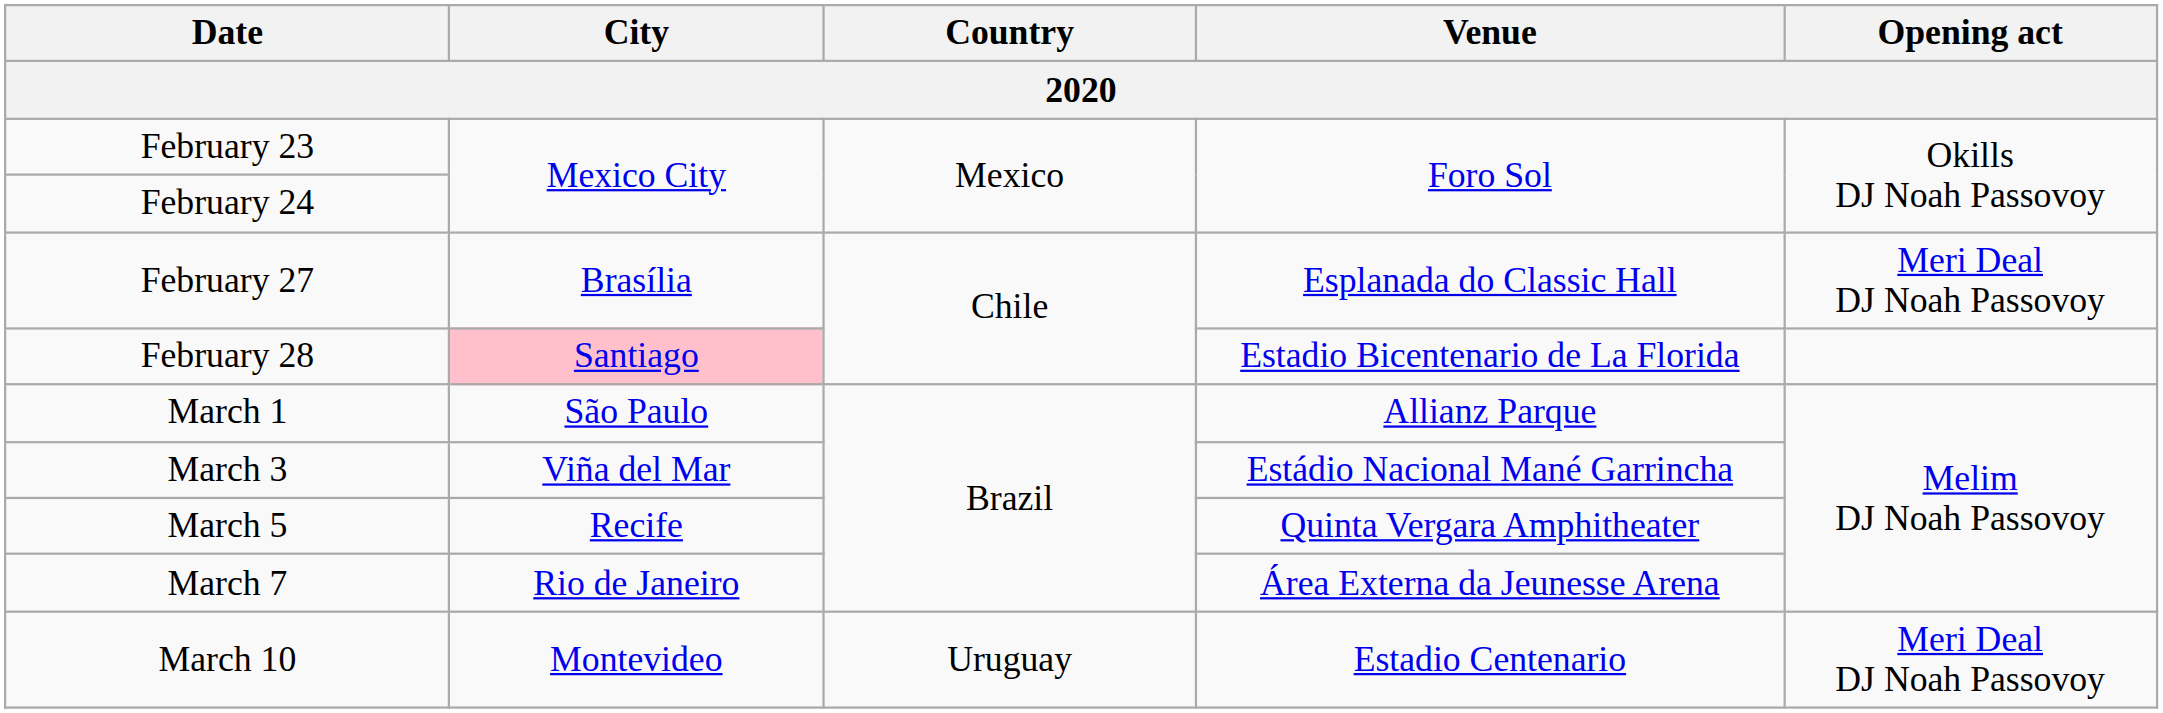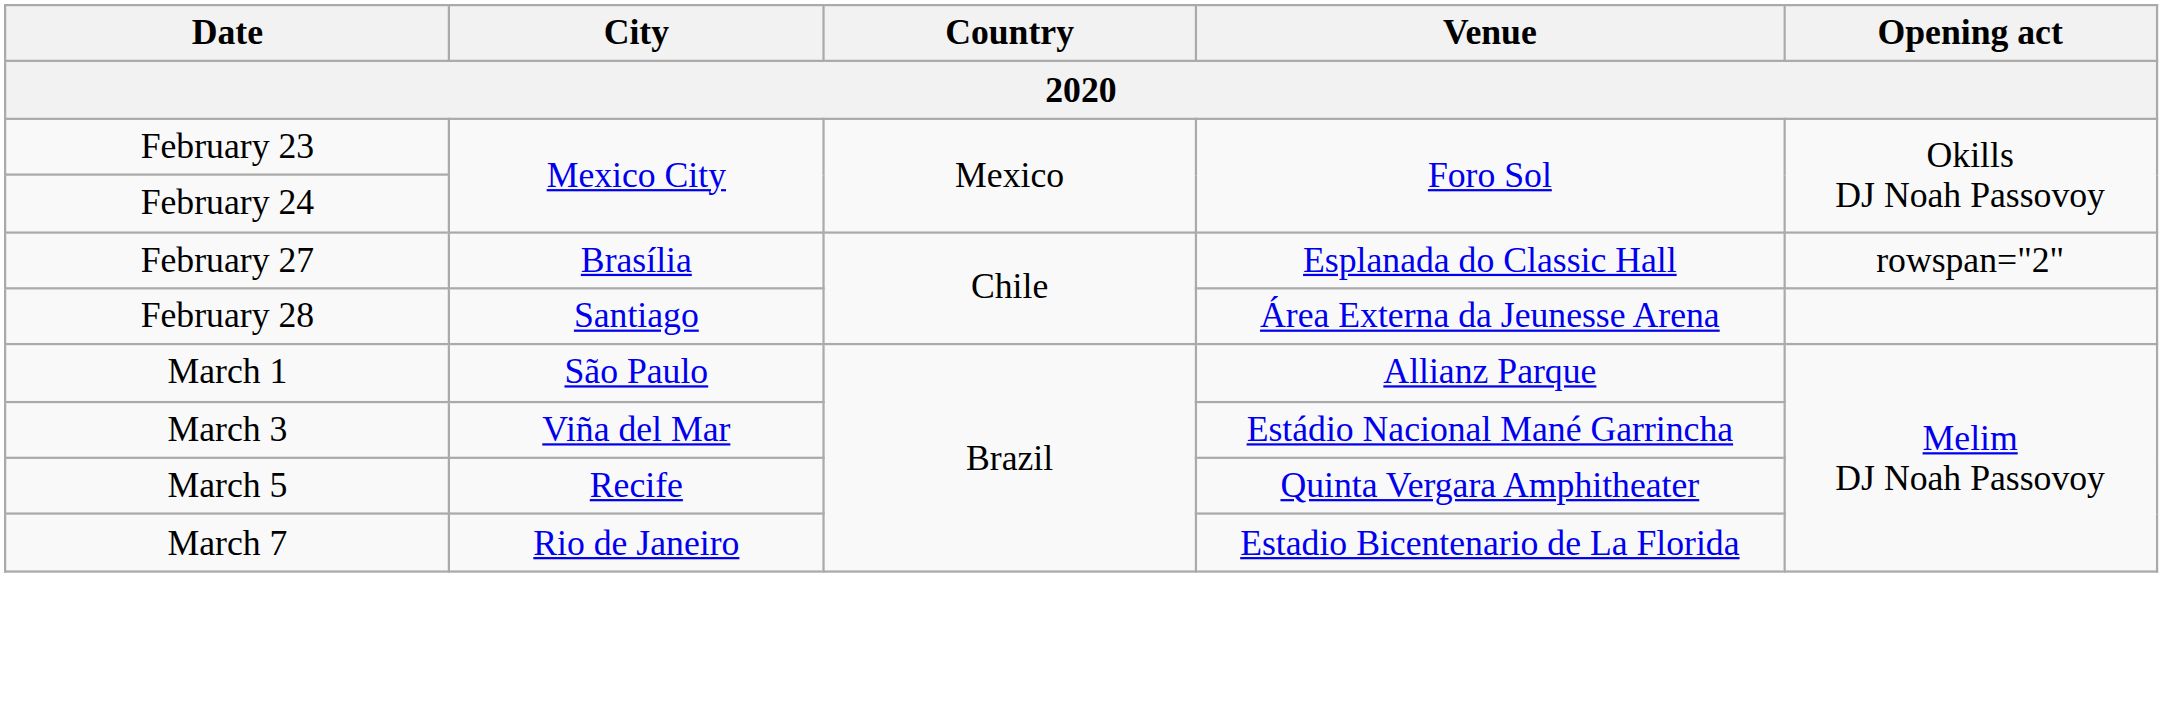(1970, 279) Meri Deal DJ Noah Passovoy -> (1970, 259) rowspan="2"
(636, 355) pink background -> (636, 315) no background
(1490, 355) Estadio Bicentenario de La Florida -> (1490, 315) Área Externa da Jeunesse Arena
(1490, 582) Área Externa da Jeunesse Arena -> (1490, 542) Estadio Bicentenario de La Florida
- row: (227, 658)
